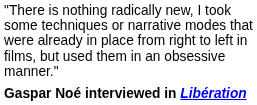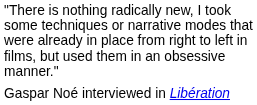(125, 93) bold -> (117, 93) normal
